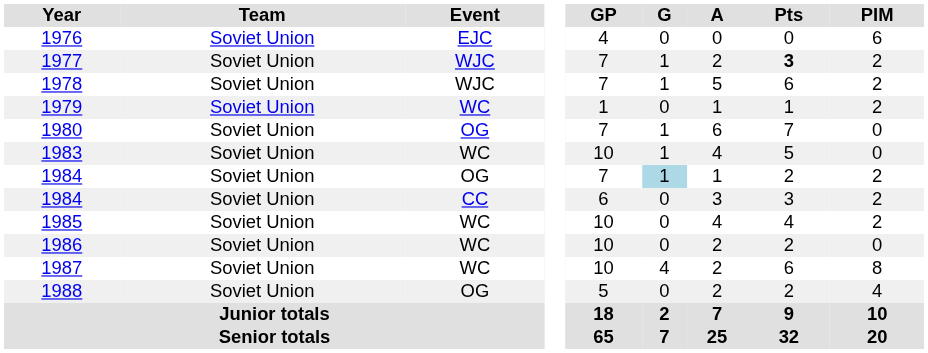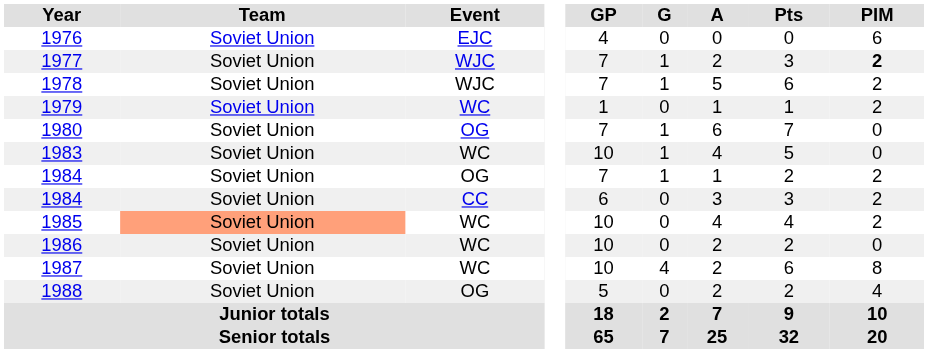(789, 61) bold -> (789, 61) normal
(877, 61) normal -> (877, 61) bold
(664, 176) lightblue background -> (664, 176) no background
(262, 222) no background -> (262, 222) lightsalmon background
